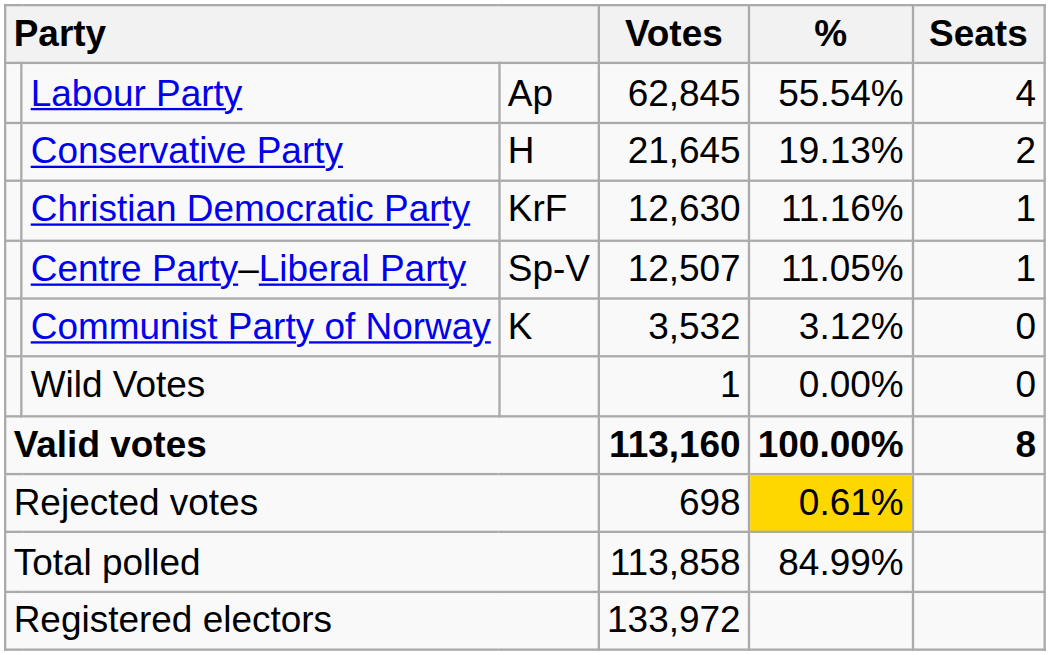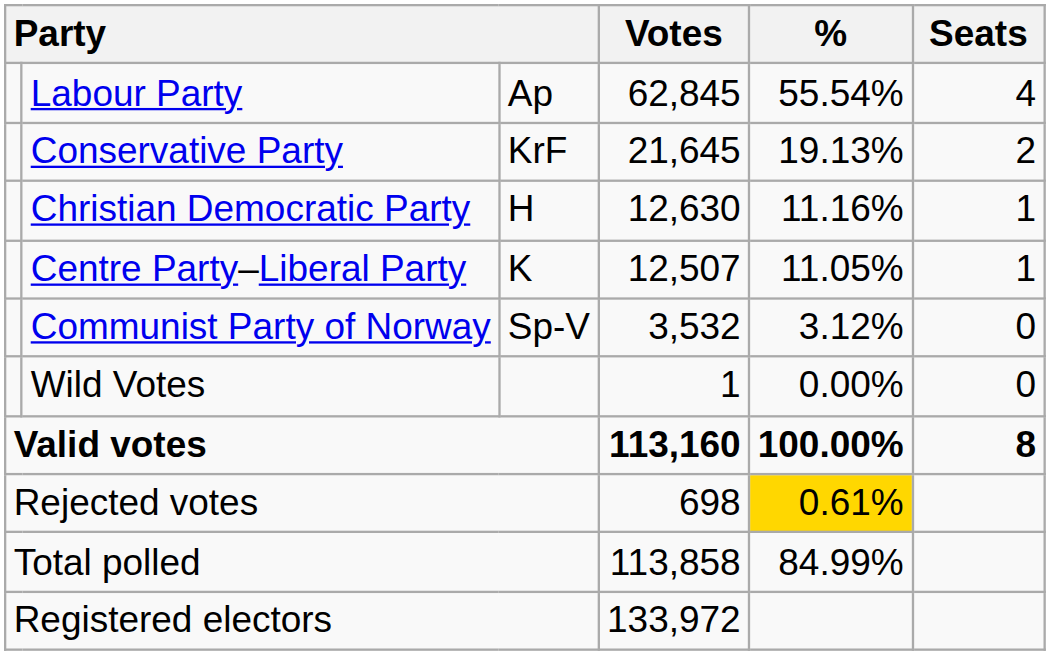(521, 151) H -> (538, 151) KrF
(538, 209) KrF -> (521, 209) H
(549, 268) Sp-V -> (520, 268) K
(520, 326) K -> (549, 326) Sp-V
